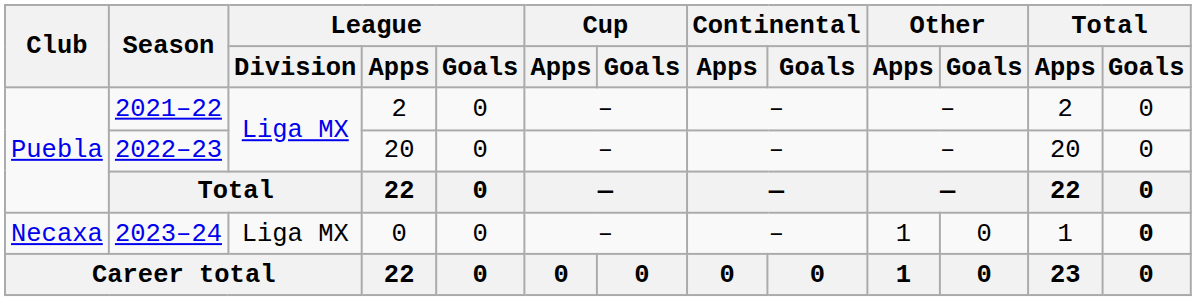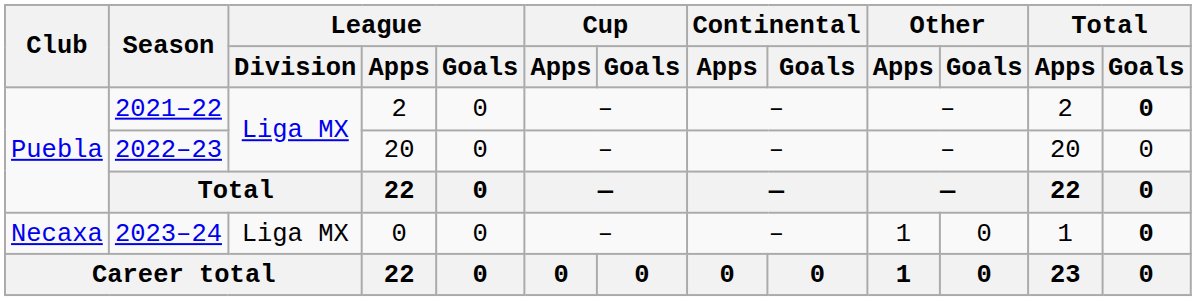(1146, 109) normal -> (1146, 109) bold
